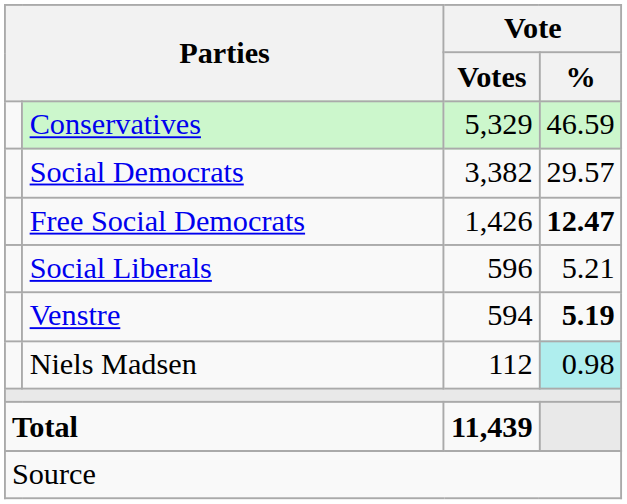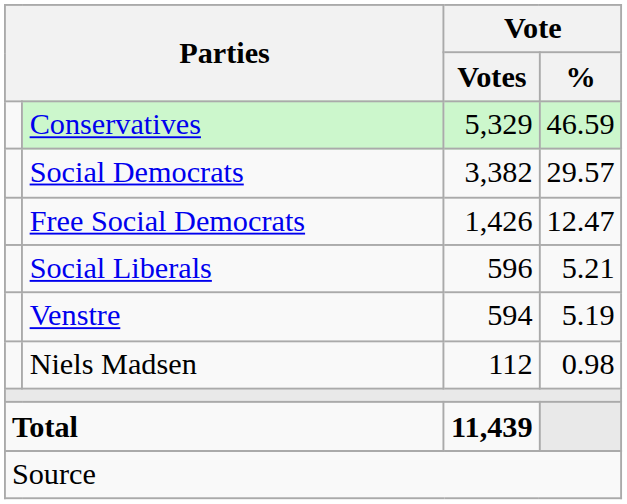(581, 220) bold -> (581, 220) normal
(588, 316) bold -> (588, 316) normal
(588, 364) paleturquoise background -> (588, 364) no background
